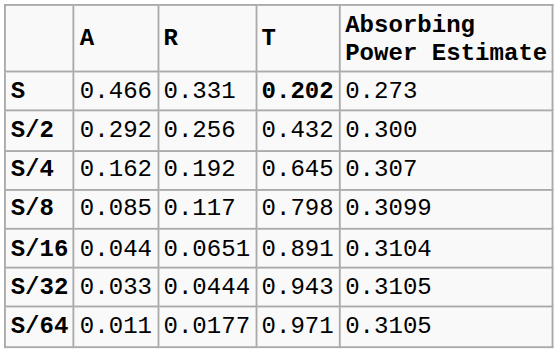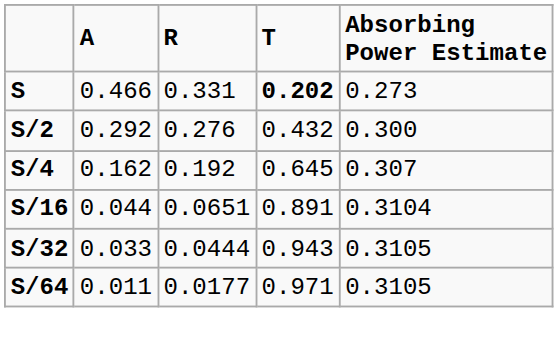(200, 131) 0.256 -> (200, 131) 0.276
- row: (32, 209)
